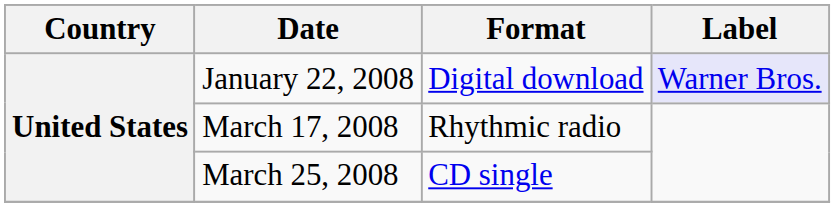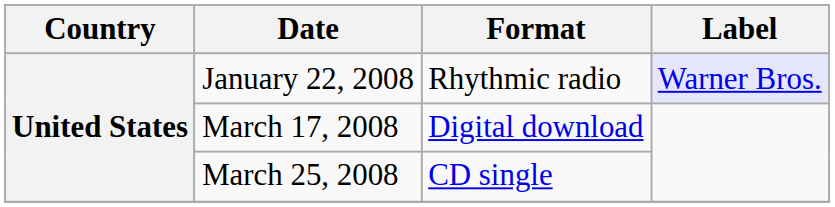(536, 77) Digital download -> (525, 77) Rhythmic radio
(525, 126) Rhythmic radio -> (536, 126) Digital download
